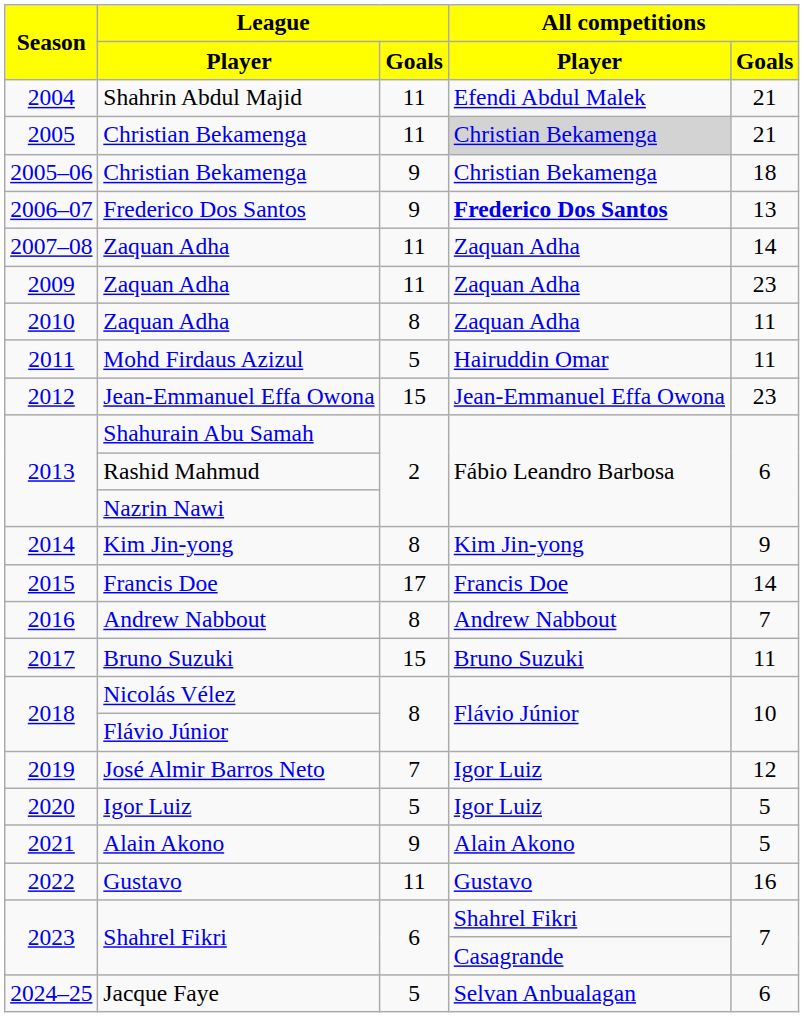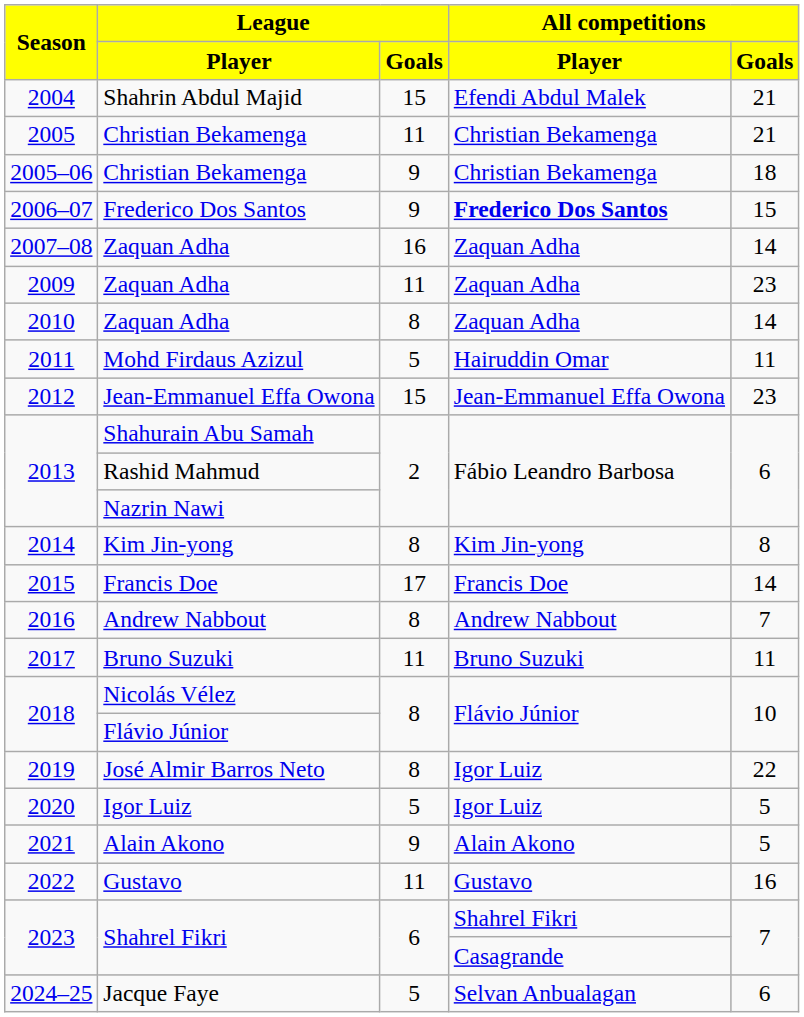(414, 97) 11 -> (414, 97) 15
(555, 135) lightgrey background -> (555, 135) no background
(765, 209) 13 -> (765, 209) 15
(414, 246) 11 -> (414, 246) 16
(765, 321) 11 -> (765, 321) 14
(765, 545) 9 -> (765, 545) 8
(414, 657) 15 -> (414, 657) 11
(414, 769) 7 -> (414, 769) 8
(765, 769) 12 -> (765, 769) 22
